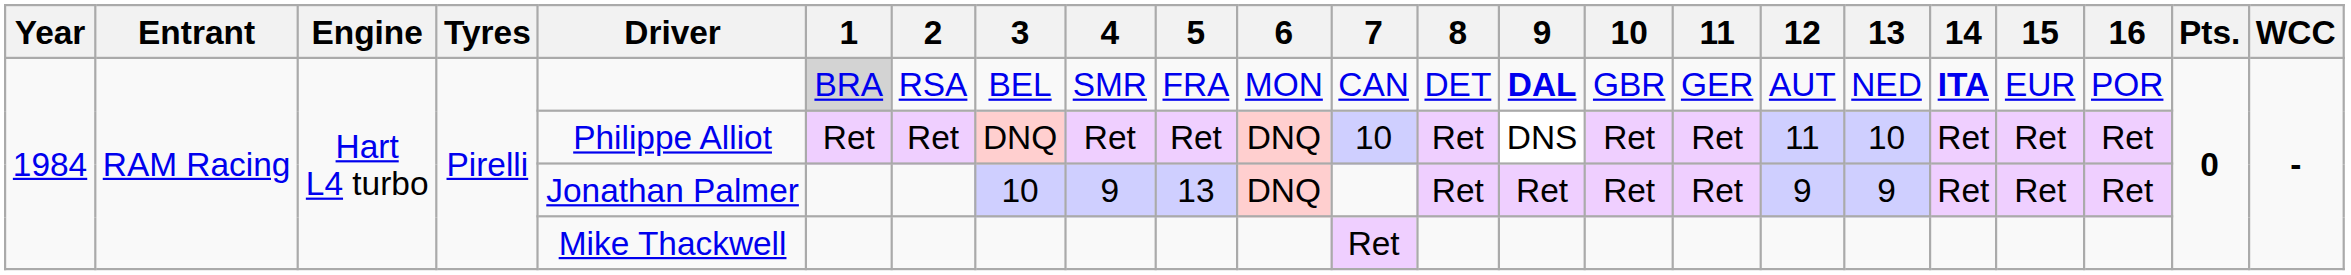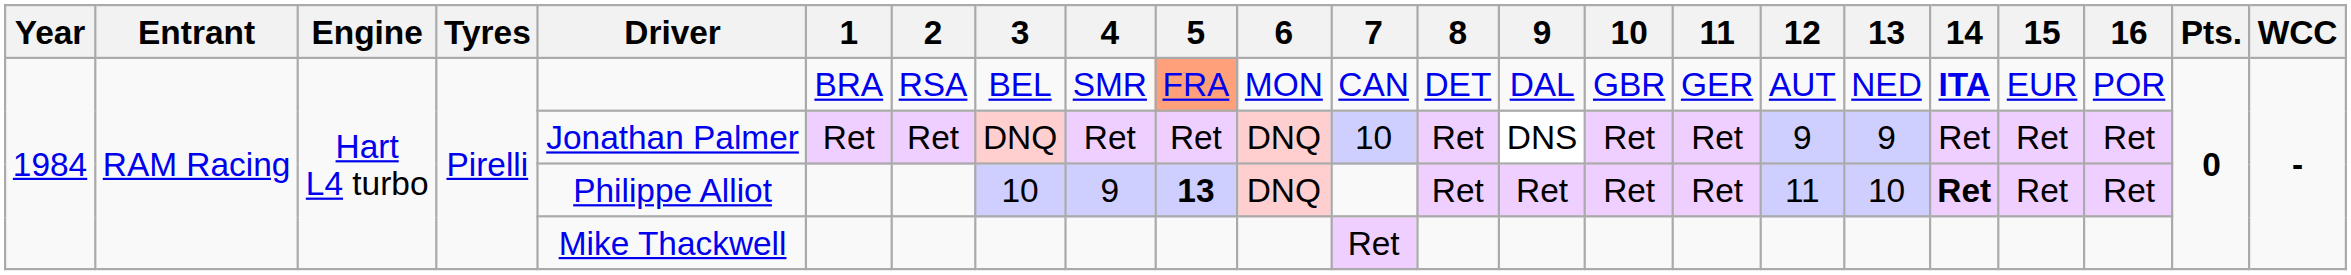(849, 85) lightgrey background -> (849, 85) no background
(1196, 85) no background -> (1196, 85) lightsalmon background
(1542, 85) bold -> (1542, 85) normal
(673, 138) Philippe Alliot -> (673, 138) Jonathan Palmer
(1802, 138) 11 -> (1802, 138) 9
(1887, 138) 10 -> (1887, 138) 9
(673, 191) Jonathan Palmer -> (673, 191) Philippe Alliot
(1196, 191) normal -> (1196, 191) bold
(1802, 191) 9 -> (1802, 191) 11
(1887, 191) 9 -> (1887, 191) 10
(1963, 191) normal -> (1964, 191) bold
